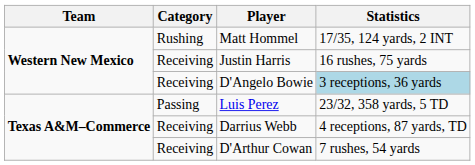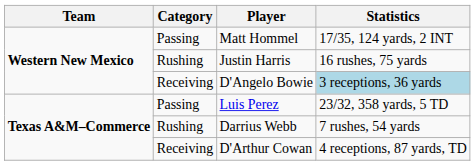(180, 38) Rushing -> (178, 38) Passing
(185, 60) Receiving -> (180, 60) Rushing
(185, 126) Receiving -> (180, 126) Rushing
(393, 126) 4 receptions, 87 yards, TD -> (370, 126) 7 rushes, 54 yards
(370, 148) 7 rushes, 54 yards -> (393, 148) 4 receptions, 87 yards, TD
